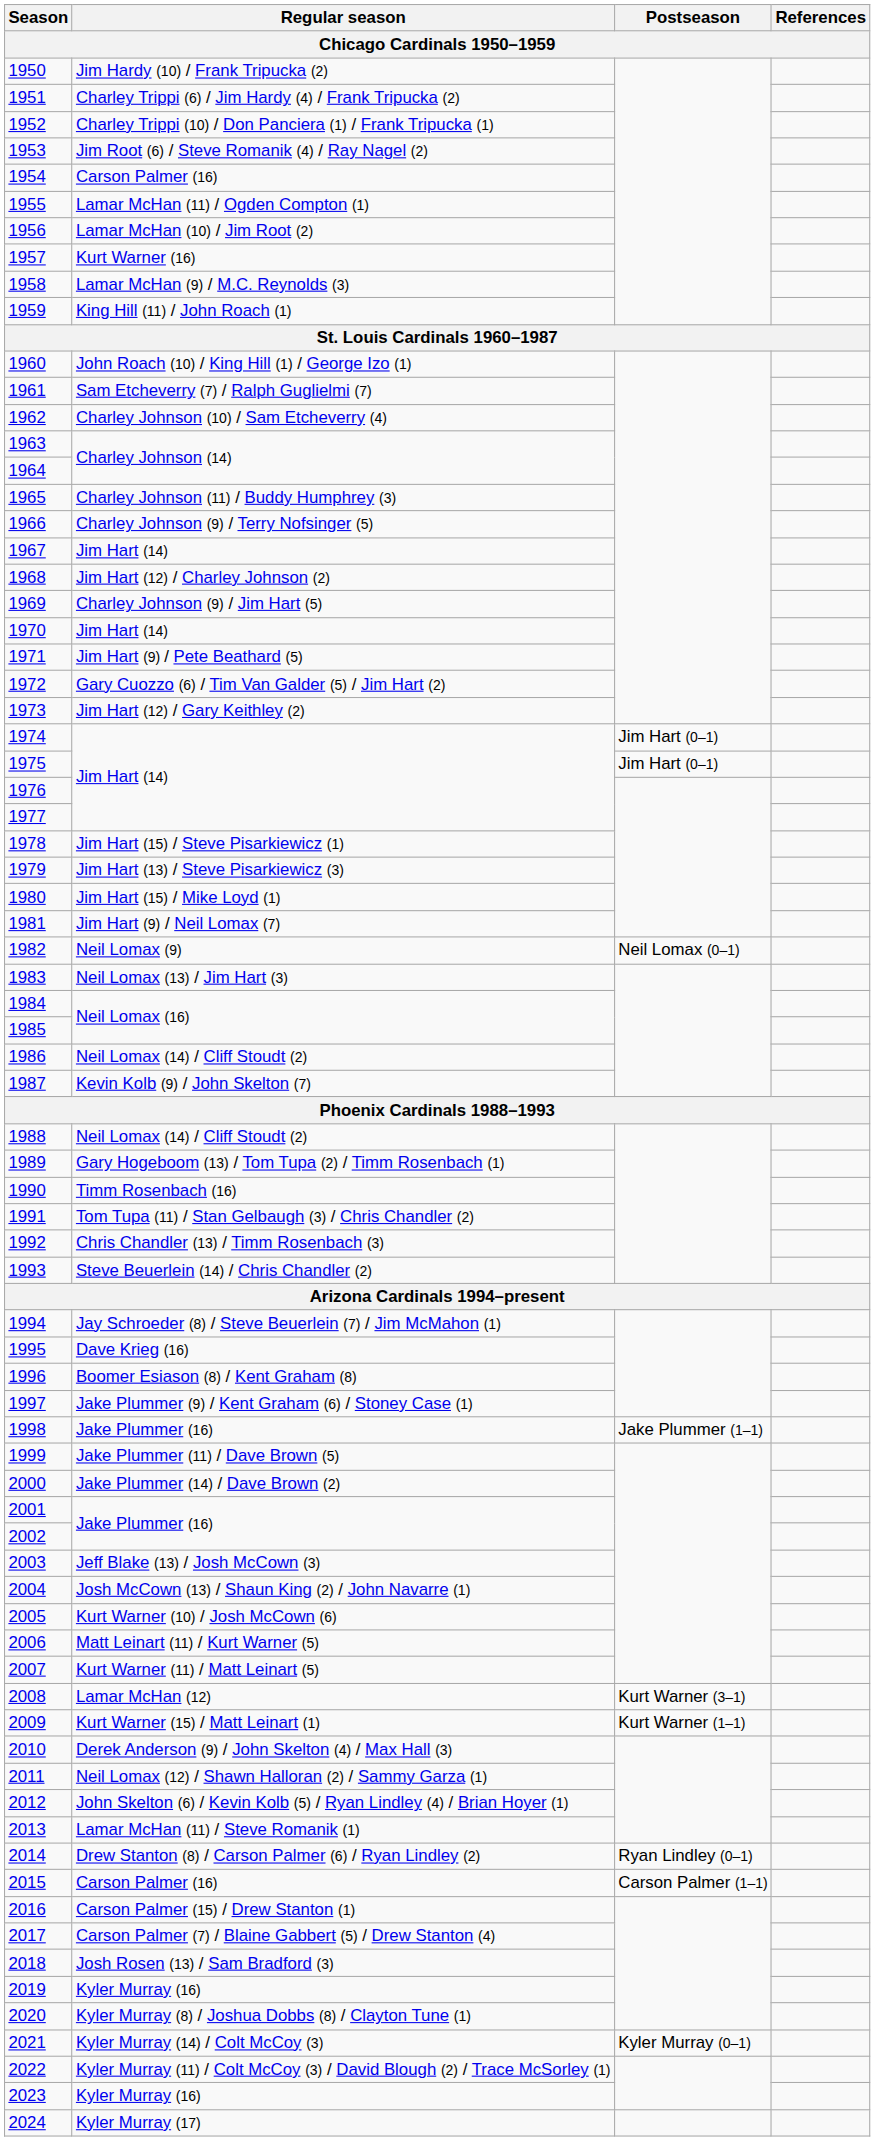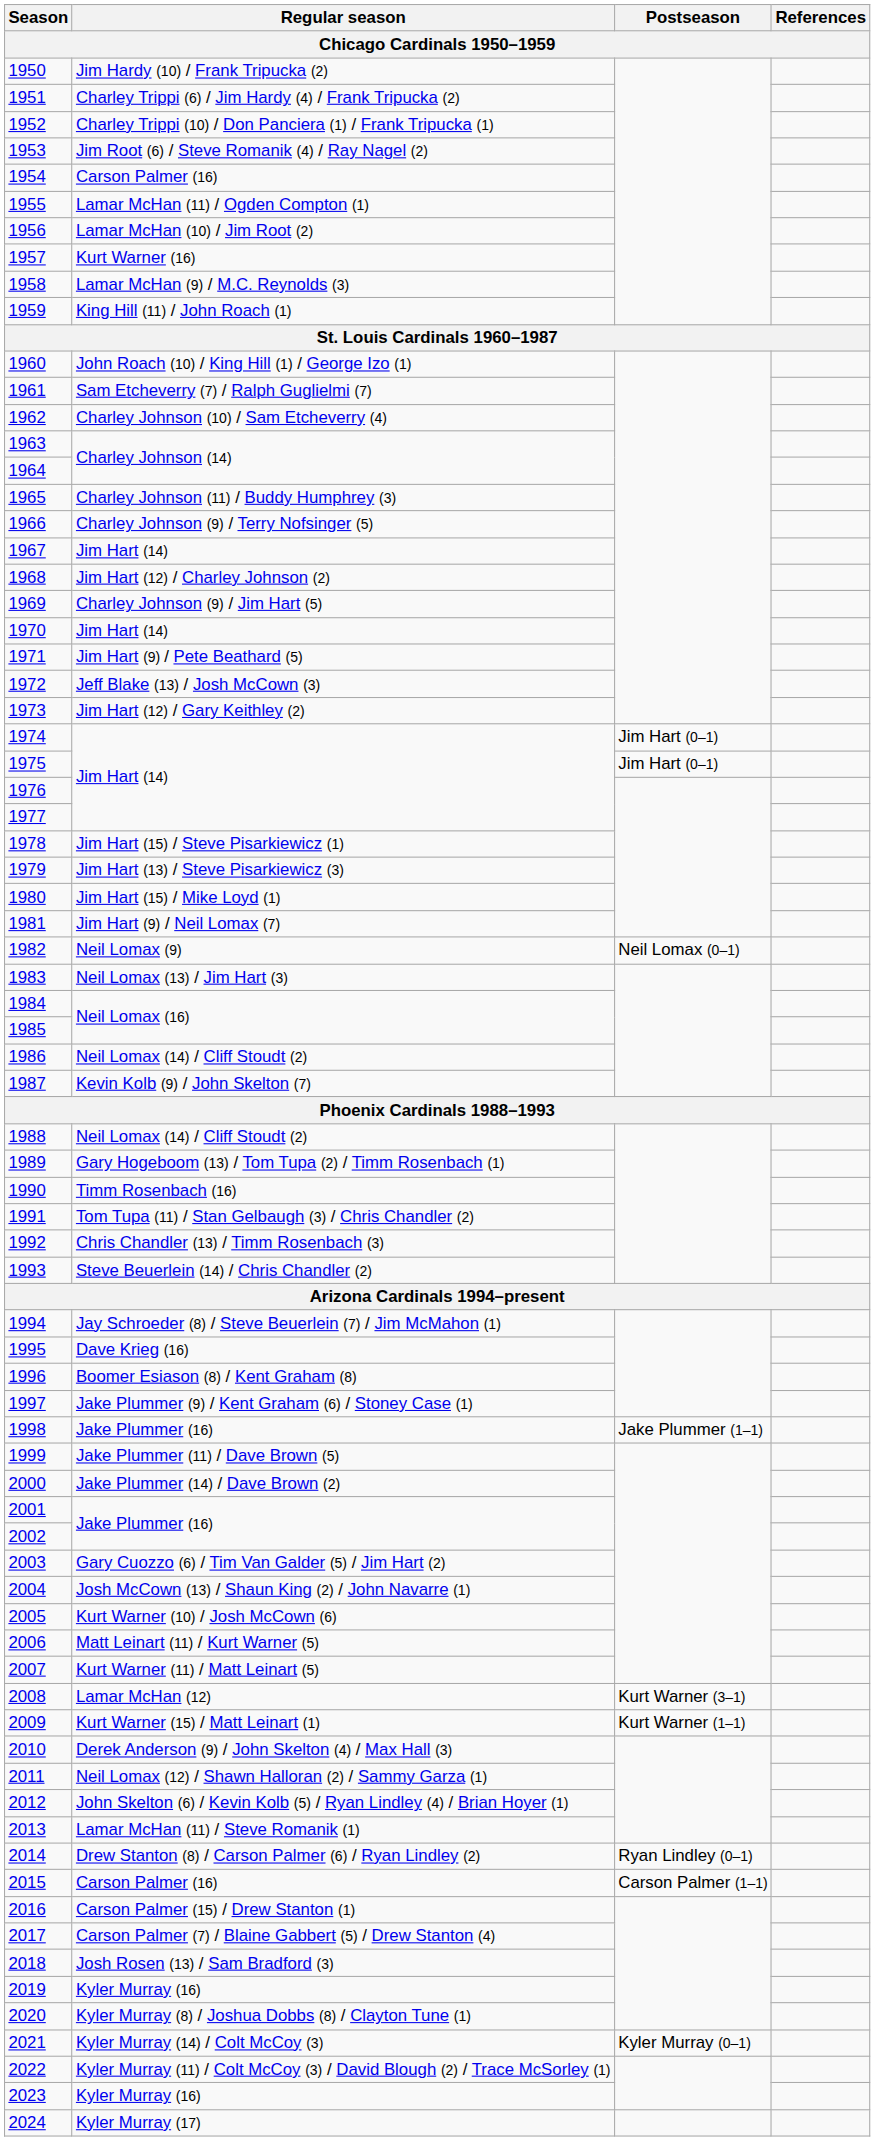(261, 683) Gary Cuozzo (6) / Tim Van Galder (5) / Jim Hart (2) -> (198, 683) Jeff Blake (13) / Josh McCown (3)
(198, 1563) Jeff Blake (13) / Josh McCown (3) -> (261, 1563) Gary Cuozzo (6) / Tim Van Galder (5) / Jim Hart (2)
